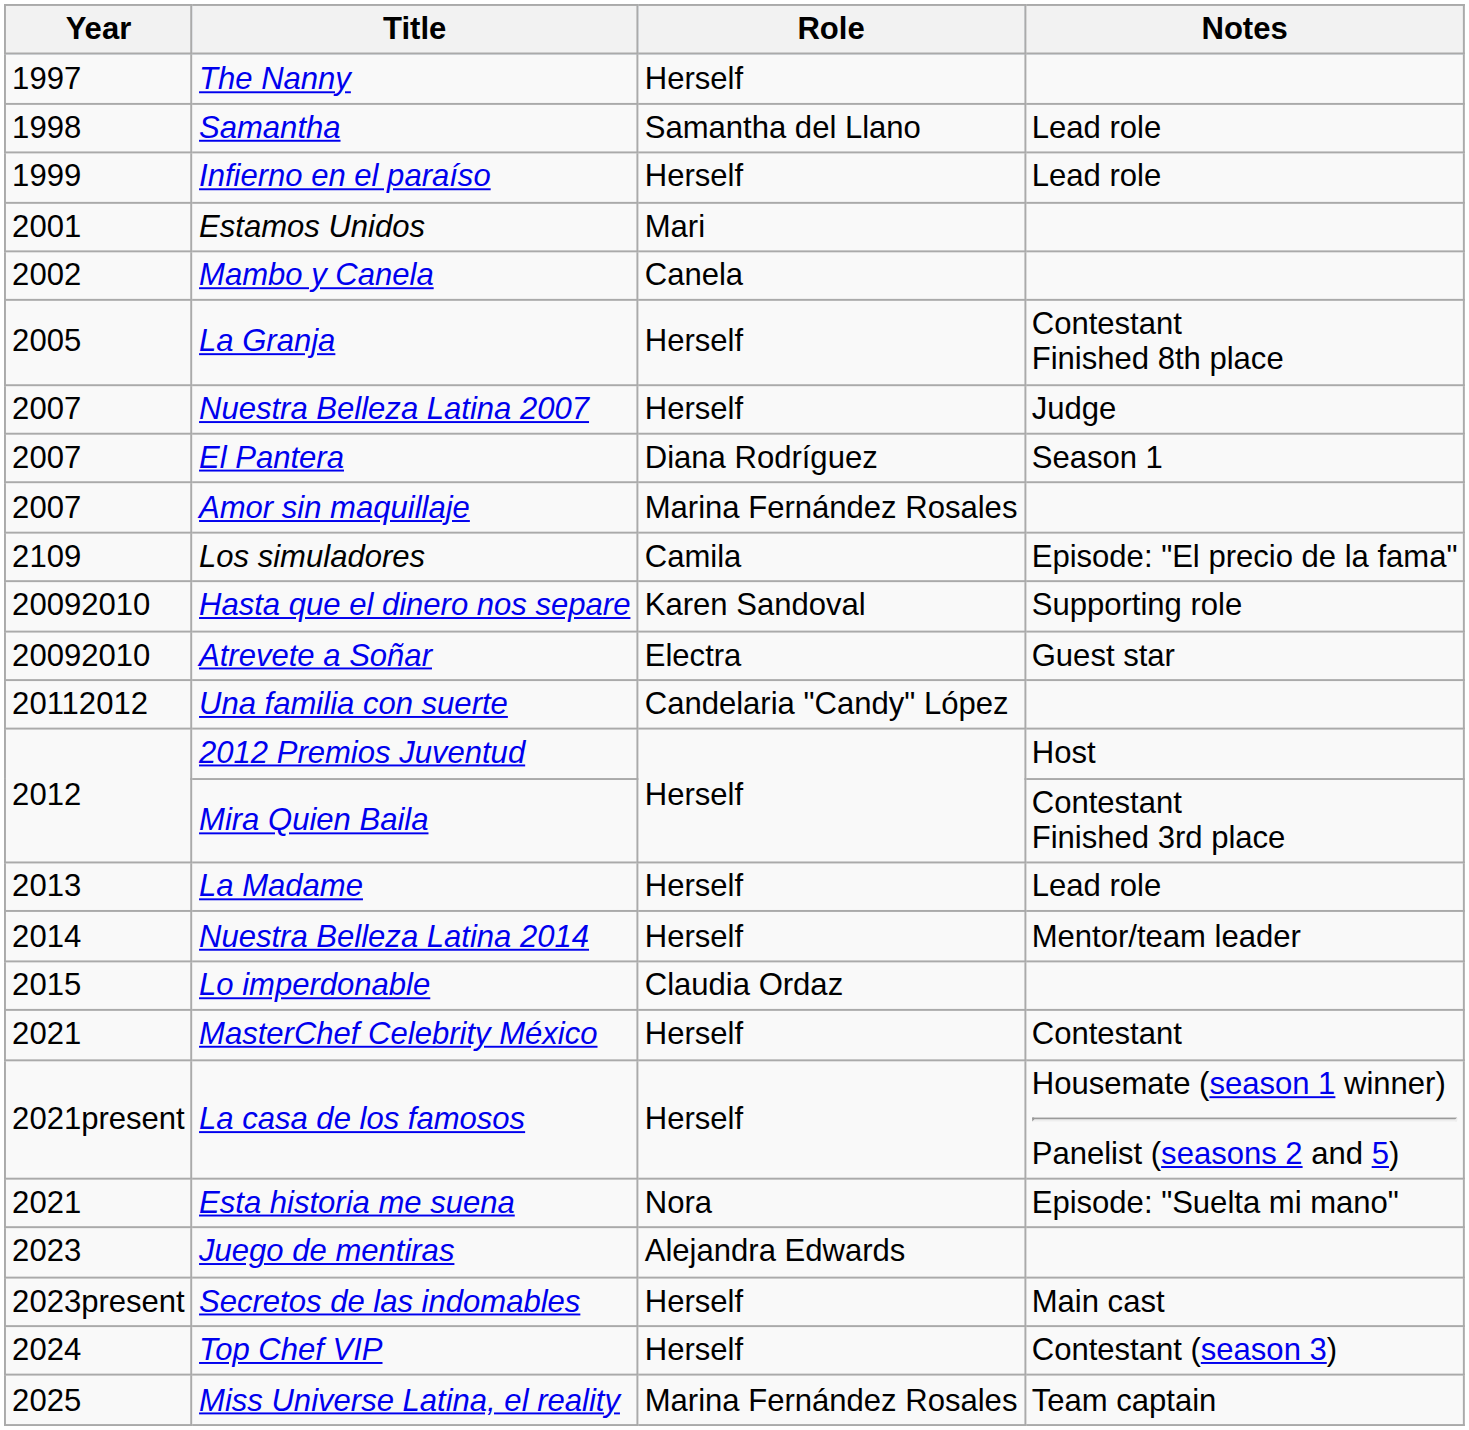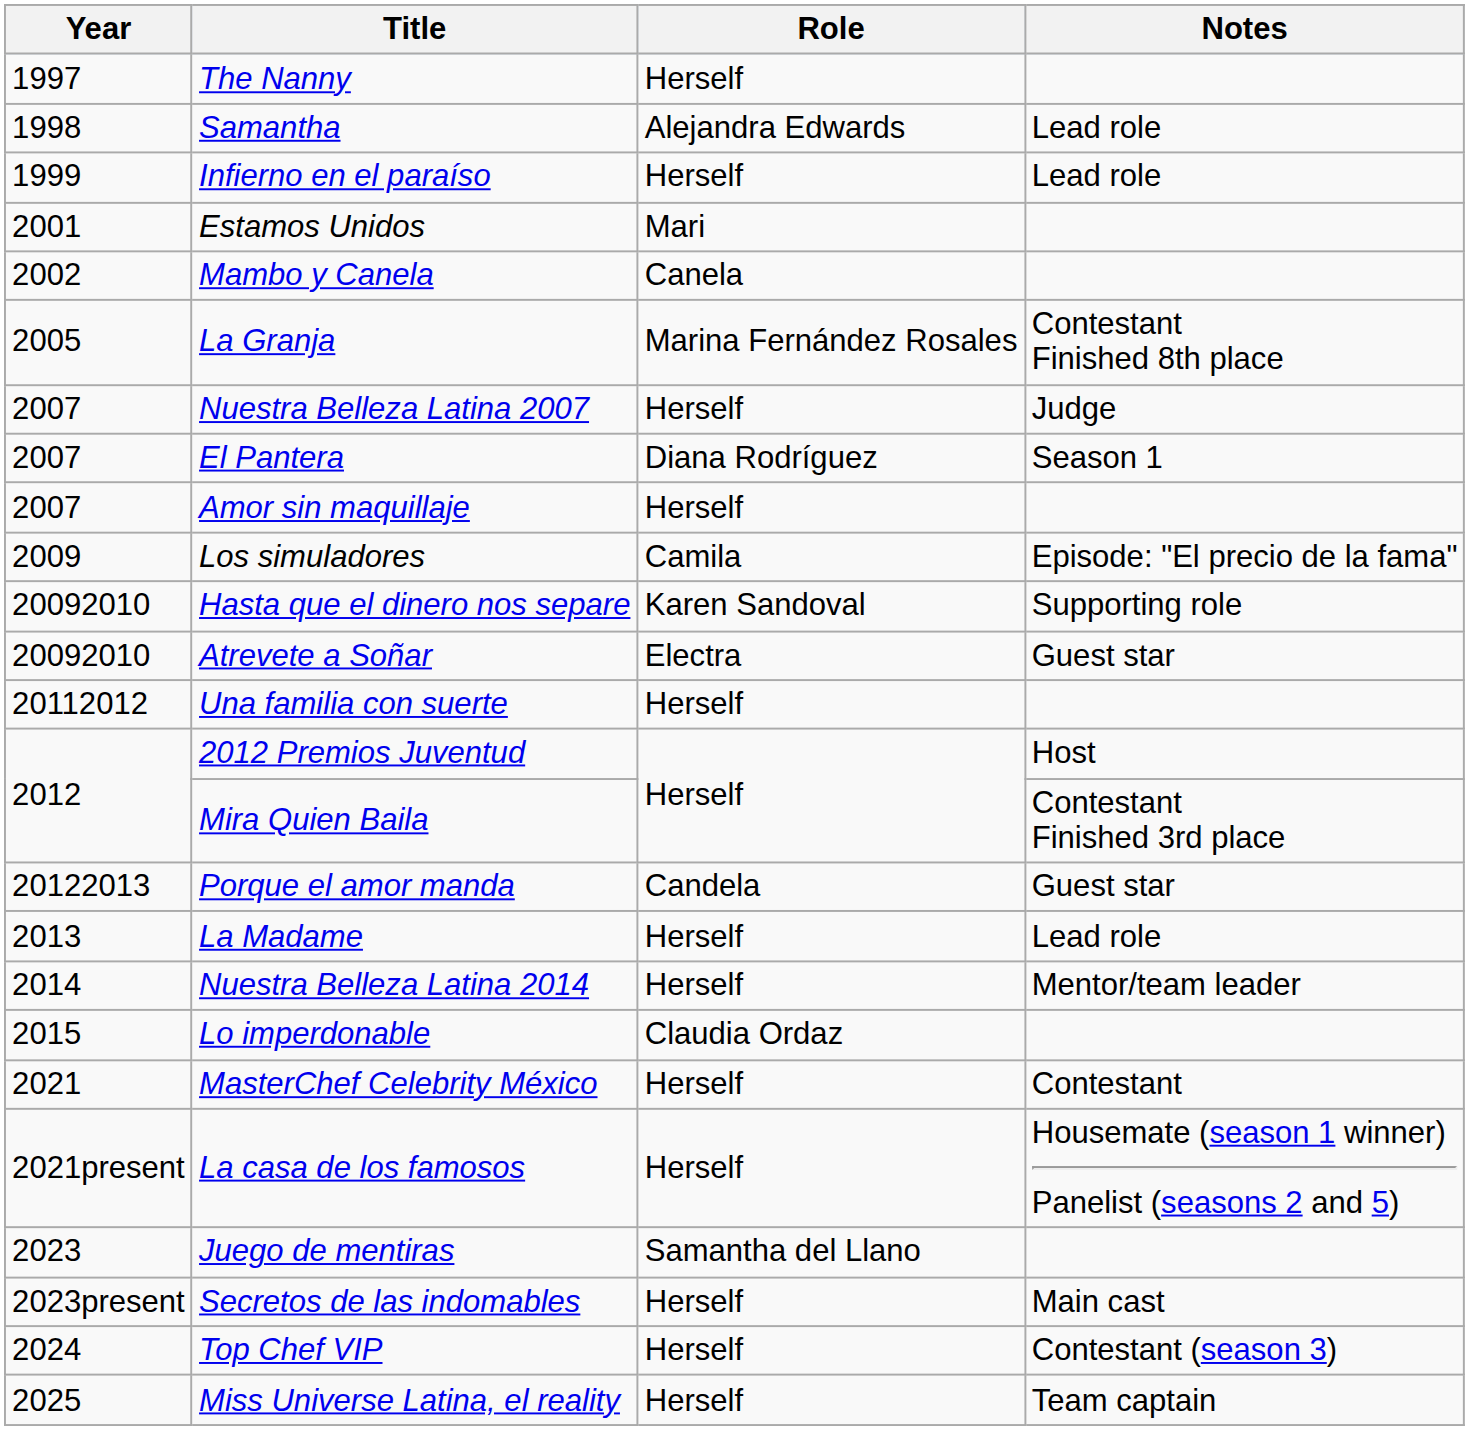(783, 127) Samantha del Llano -> (775, 127) Alejandra Edwards
(694, 341) Herself -> (831, 341) Marina Fernández Rosales
(831, 507) Marina Fernández Rosales -> (694, 507) Herself
(47, 556) 2109 -> (47, 556) 2009
(827, 703) Candelaria "Candy" López -> (694, 703) Herself
+ row: (357, 886)
- row: (357, 1202)
(775, 1251) Alejandra Edwards -> (783, 1251) Samantha del Llano
(831, 1399) Marina Fernández Rosales -> (694, 1399) Herself
